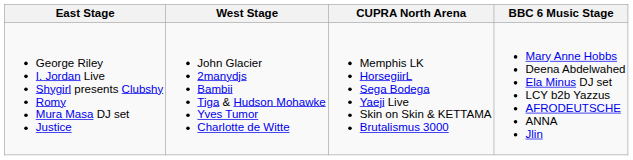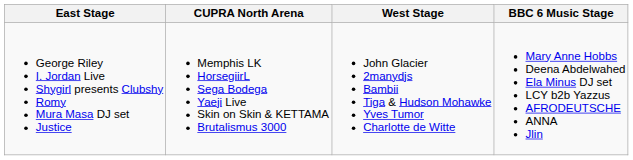columns swapped: (247, 13) <-> (411, 13)
